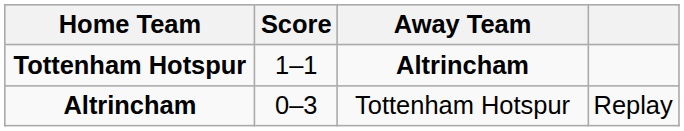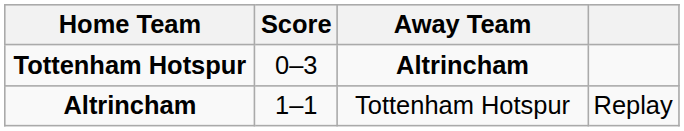(296, 65) 1–1 -> (296, 65) 0–3
(296, 105) 0–3 -> (296, 105) 1–1
